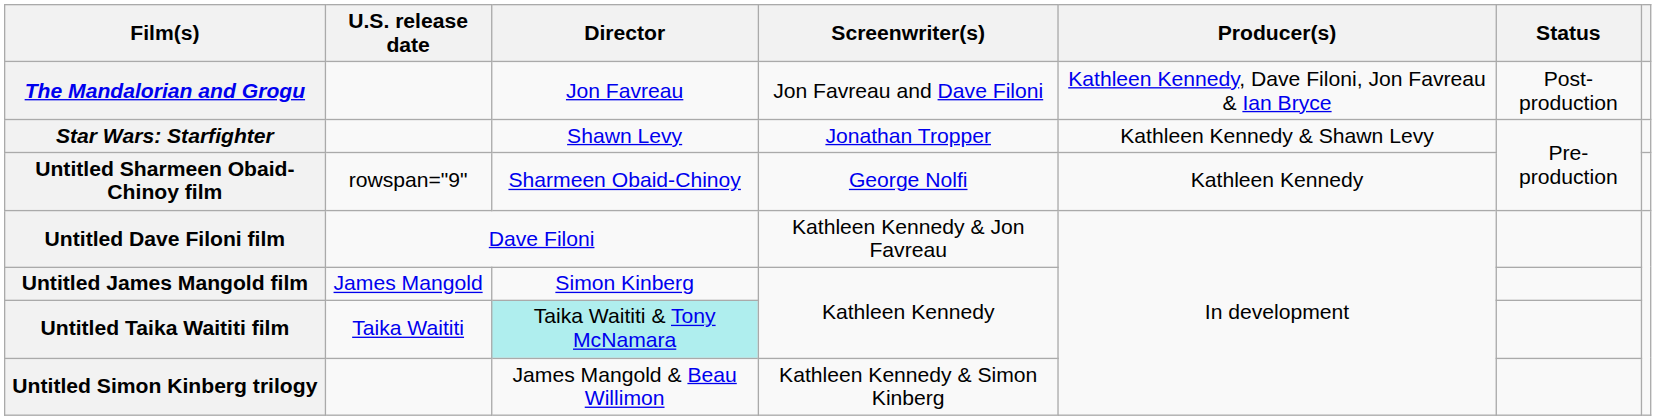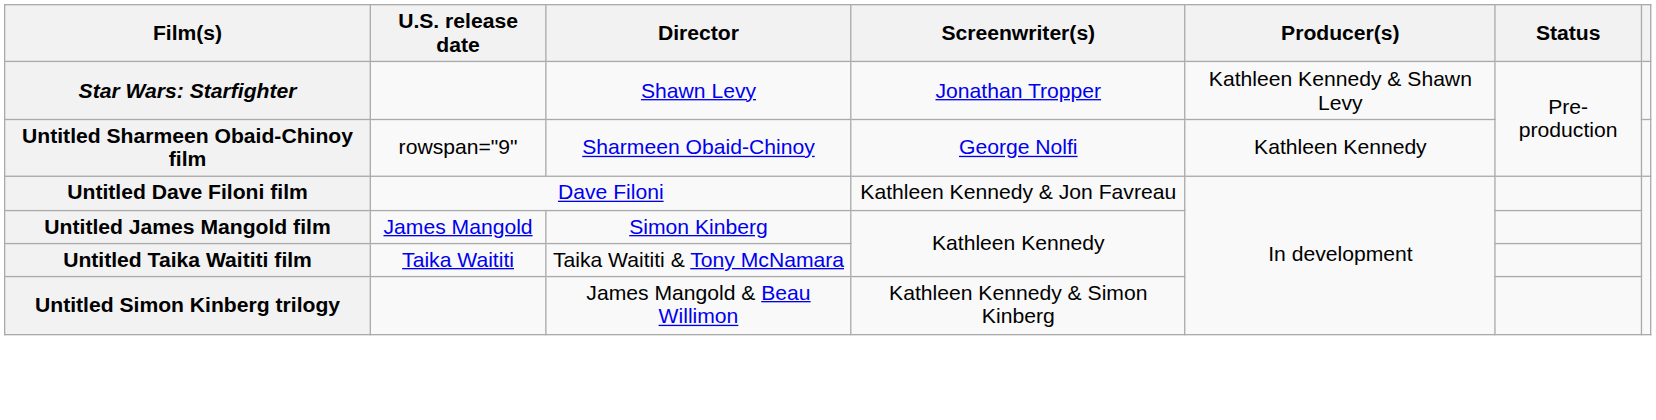- row: (165, 90)
(625, 329) paleturquoise background -> (698, 260) no background
